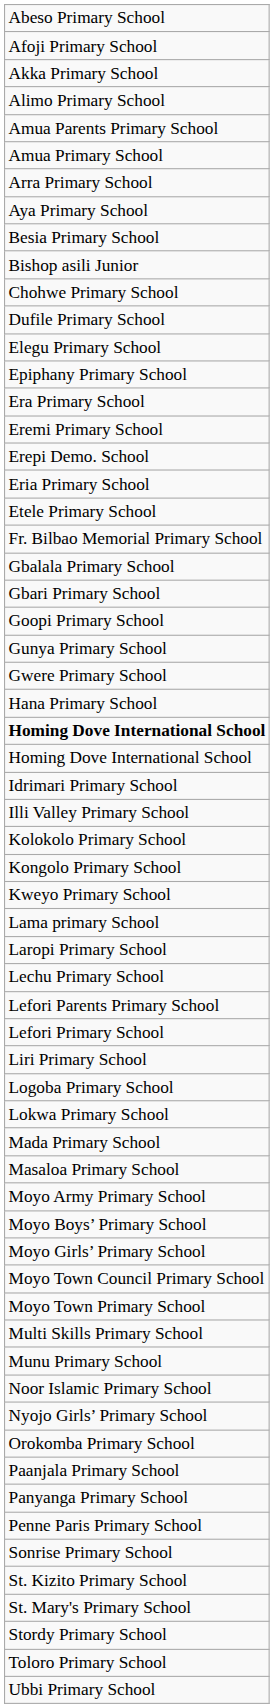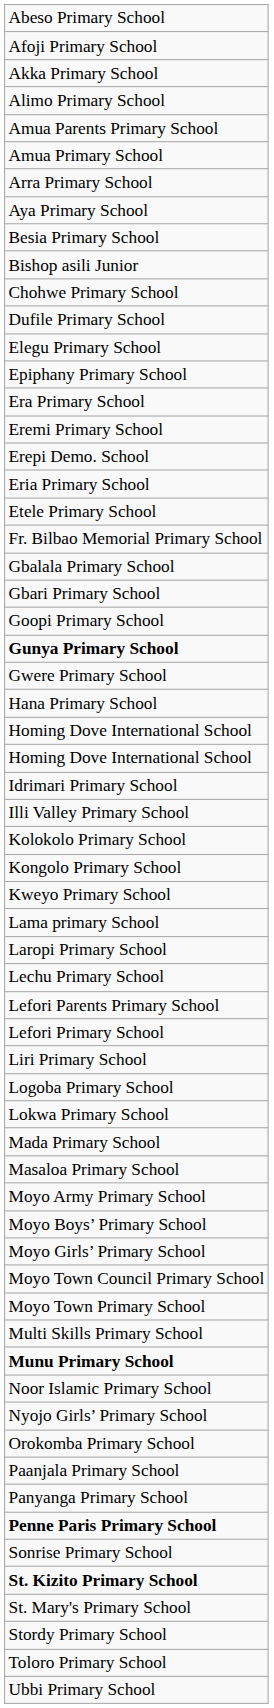(88, 648) normal -> (93, 648) bold
(137, 730) bold -> (130, 730) normal
(85, 1361) normal -> (91, 1361) bold
(105, 1525) normal -> (112, 1525) bold
(98, 1580) normal -> (103, 1580) bold
